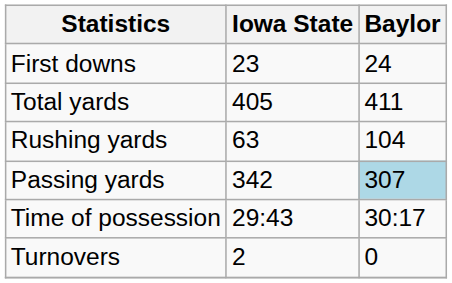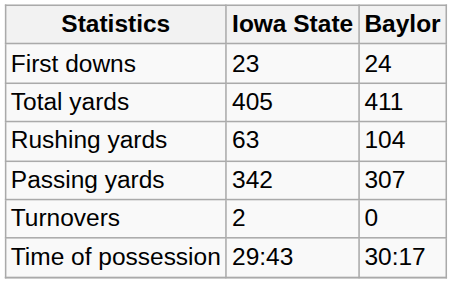(385, 179) lightblue background -> (385, 179) no background
rows swapped: (65, 257) <-> (116, 218)
